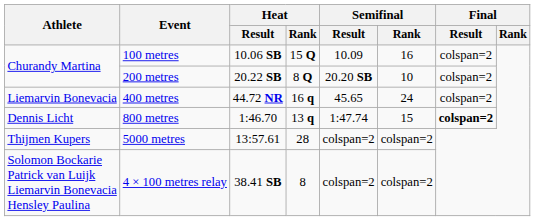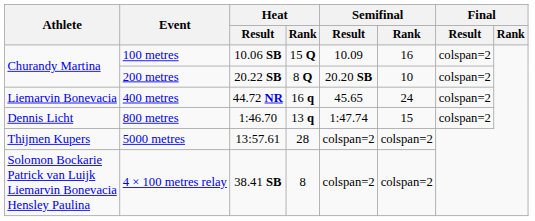(466, 118) bold -> (465, 118) normal
